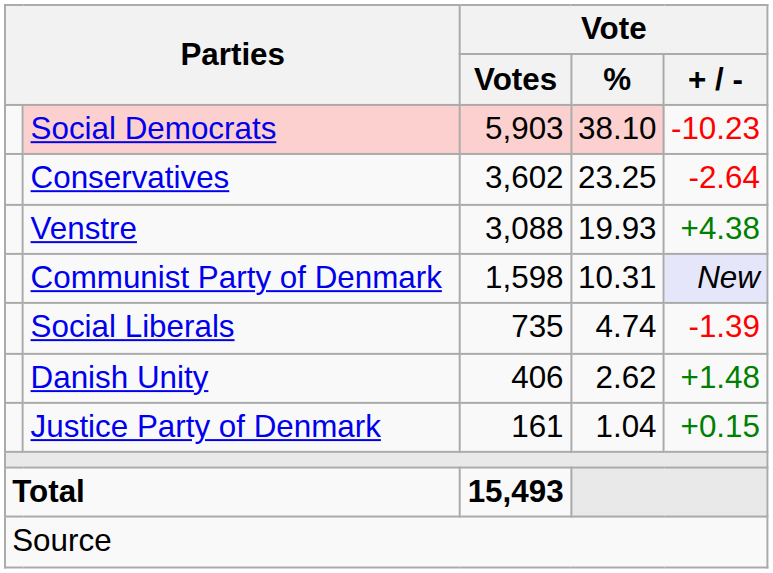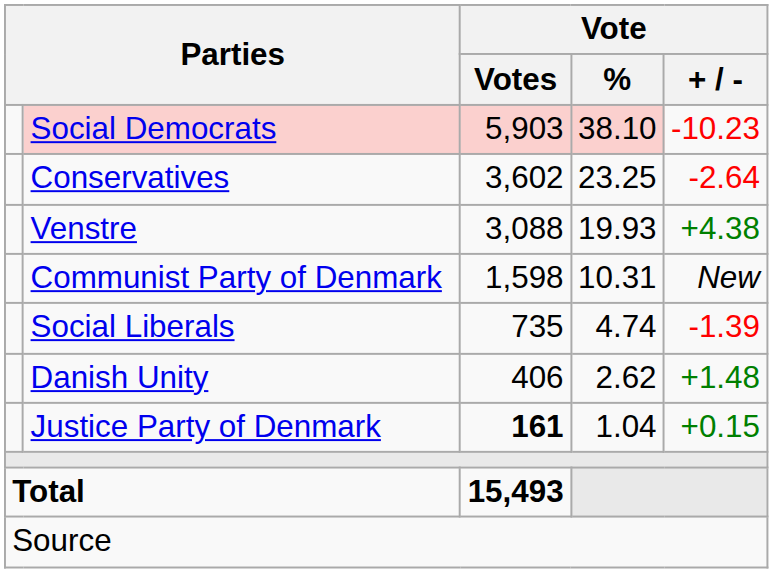(729, 278) lavender background -> (729, 278) no background
(537, 427) normal -> (537, 427) bold
